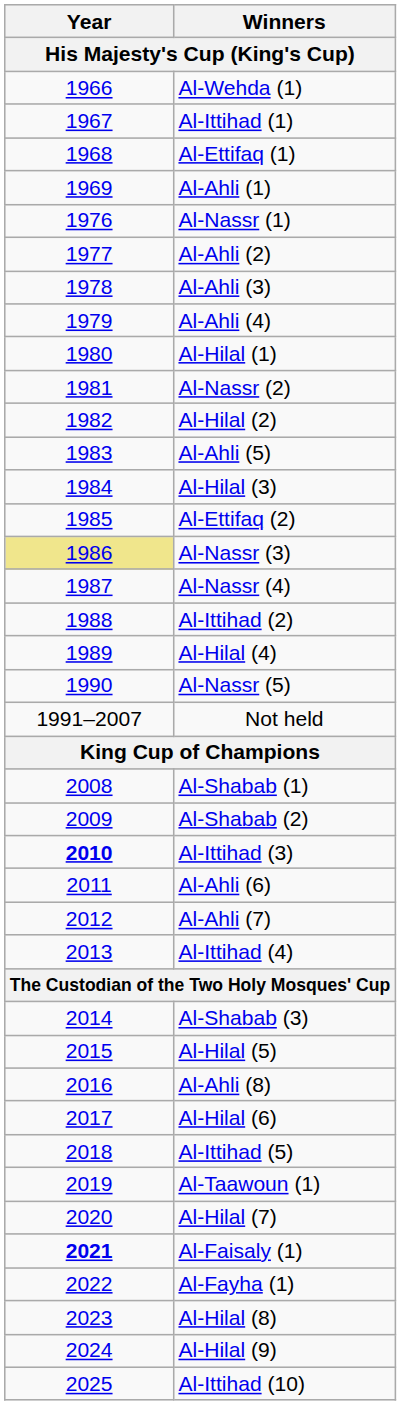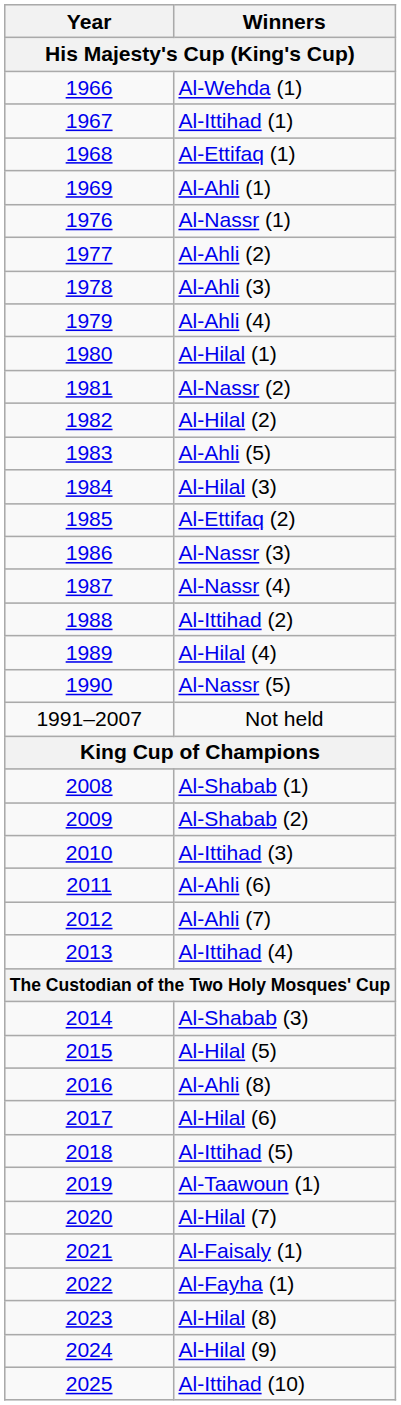(89, 553) khaki background -> (89, 553) no background
(89, 852) bold -> (89, 852) normal
(89, 1250) bold -> (89, 1250) normal
